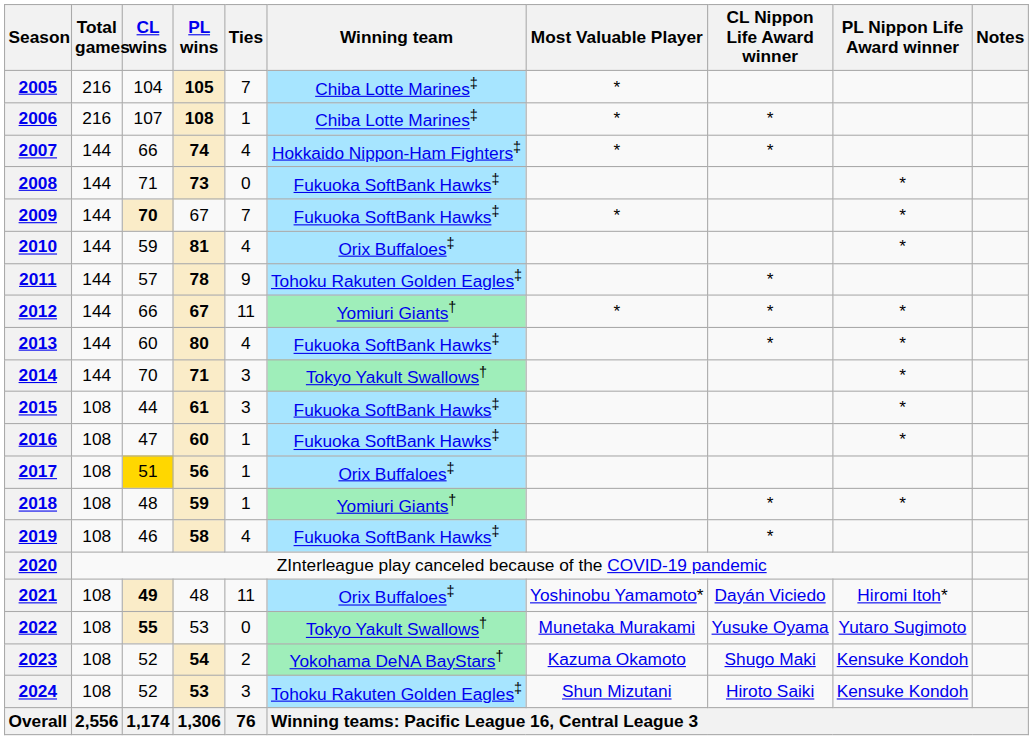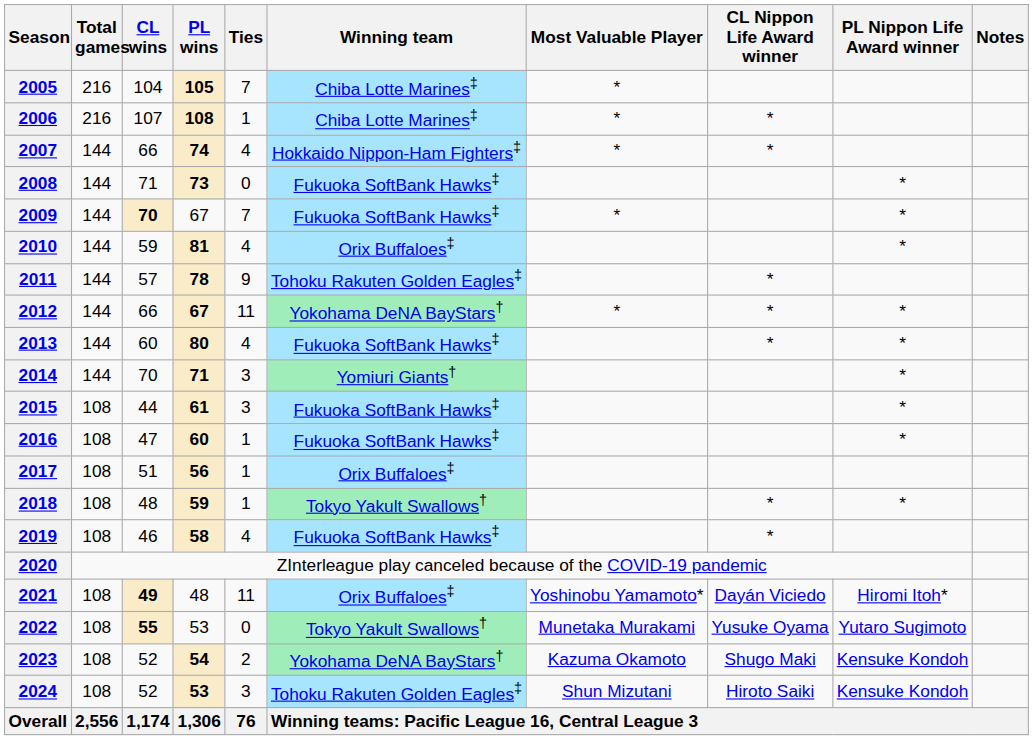(397, 311) Yomiuri Giants† -> (397, 311) Yokohama DeNA BayStars†
(397, 375) Tokyo Yakult Swallows† -> (397, 375) Yomiuri Giants†
(148, 471) gold background -> (148, 471) no background
(397, 503) Yomiuri Giants† -> (397, 503) Tokyo Yakult Swallows†
